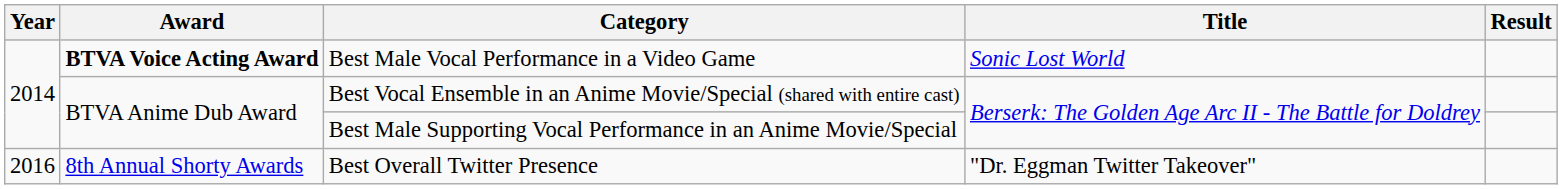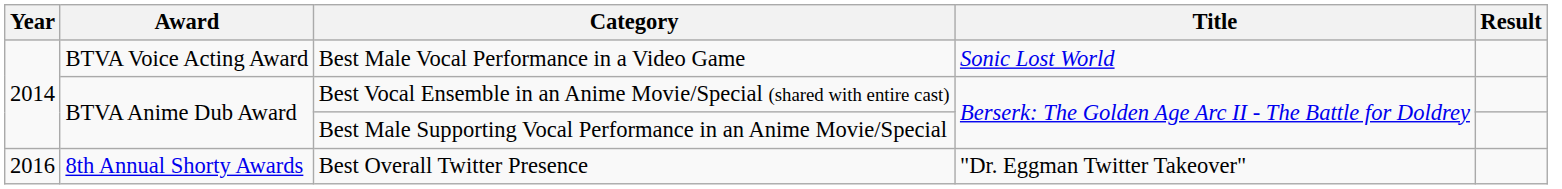(192, 58) bold -> (187, 58) normal
